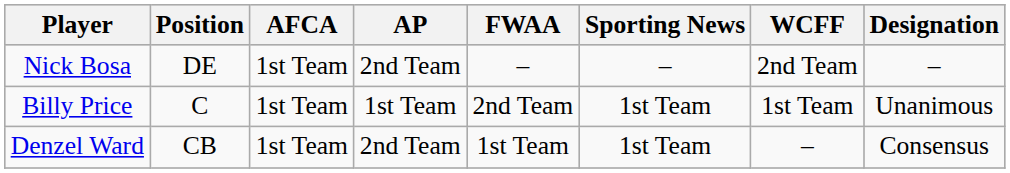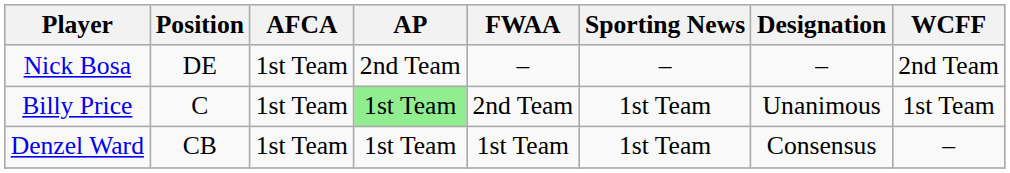columns swapped: (807, 24) <-> (934, 24)
(410, 106) no background -> (410, 106) lightgreen background
(410, 146) 2nd Team -> (410, 146) 1st Team
